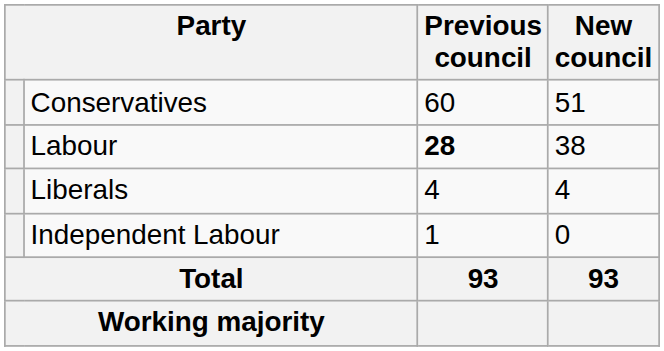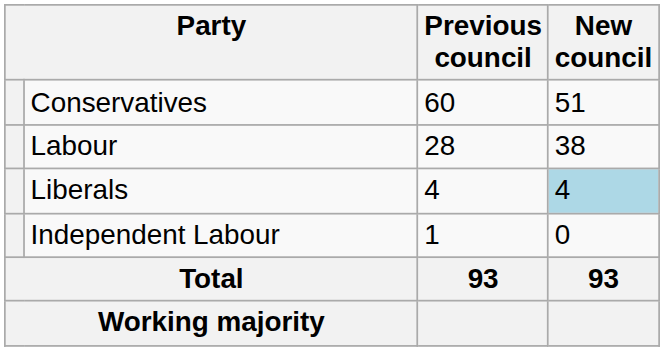(440, 146) bold -> (440, 146) normal
(563, 190) no background -> (563, 190) lightblue background
